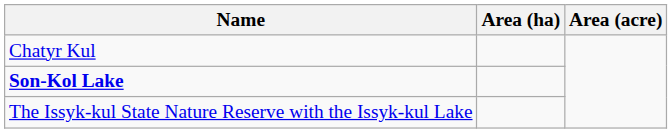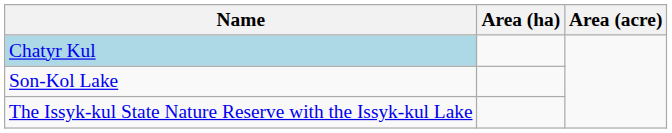(52, 50) no background -> (52, 50) lightblue background
(66, 81) bold -> (64, 81) normal
